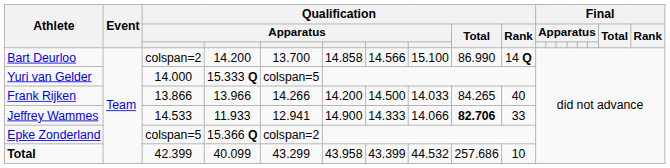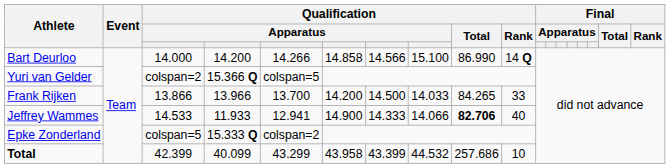(173, 58) colspan=2 -> (173, 58) 14.000
(291, 58) 13.700 -> (291, 58) 14.266
(173, 77) 14.000 -> (173, 77) colspan=2
(232, 77) 15.333 Q -> (232, 77) 15.366 Q
(291, 96) 14.266 -> (291, 96) 13.700
(519, 96) 40 -> (519, 96) 33
(519, 116) 33 -> (519, 116) 40
(232, 135) 15.366 Q -> (232, 135) 15.333 Q
